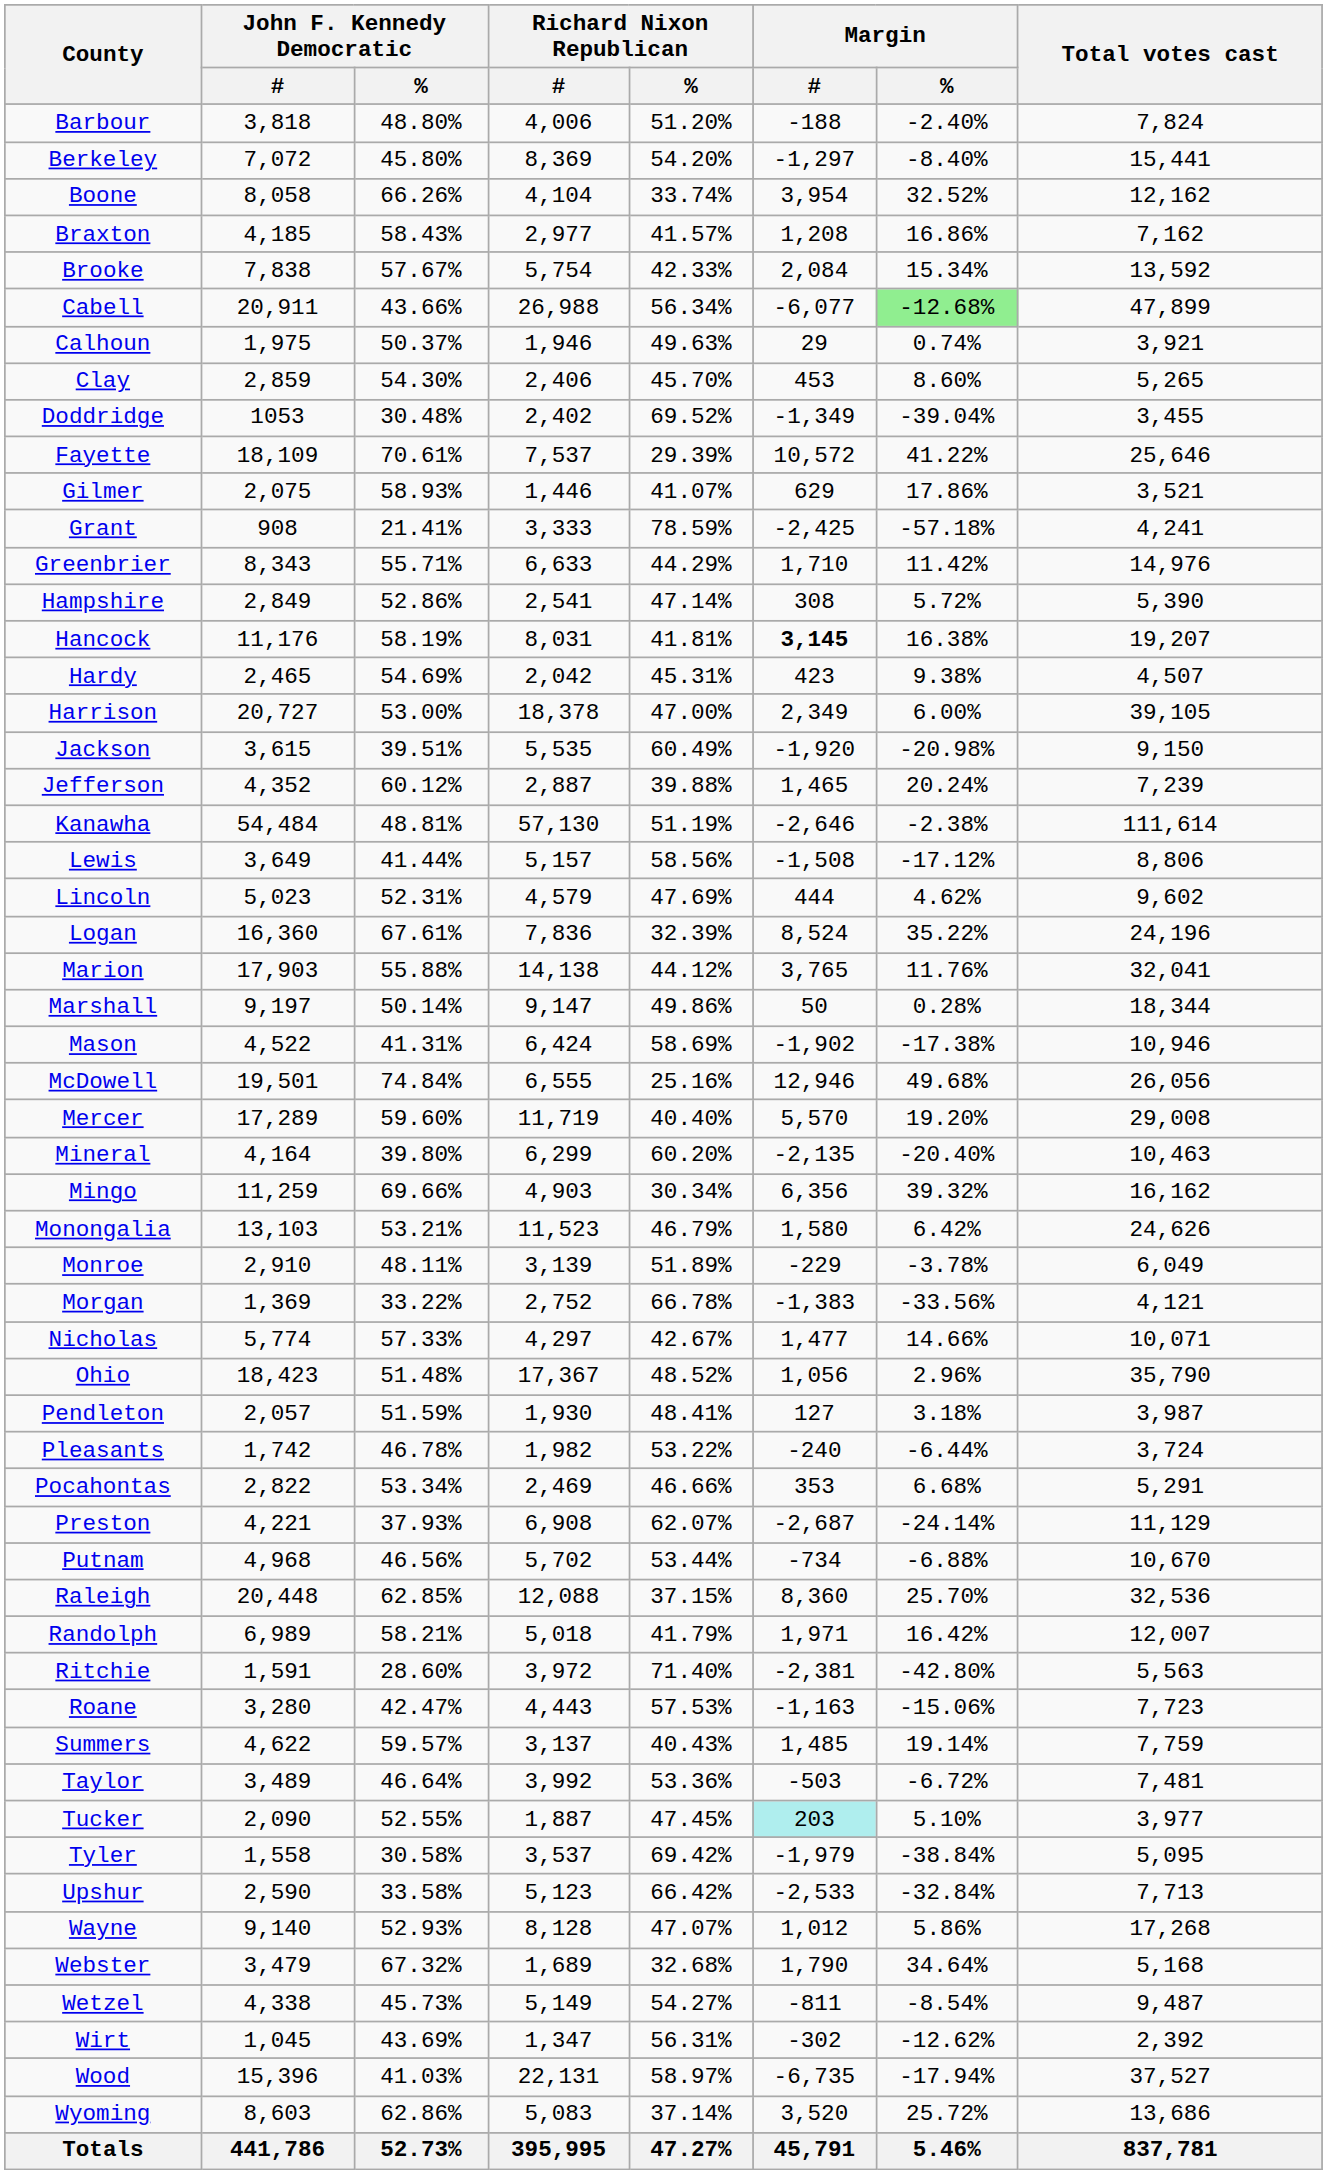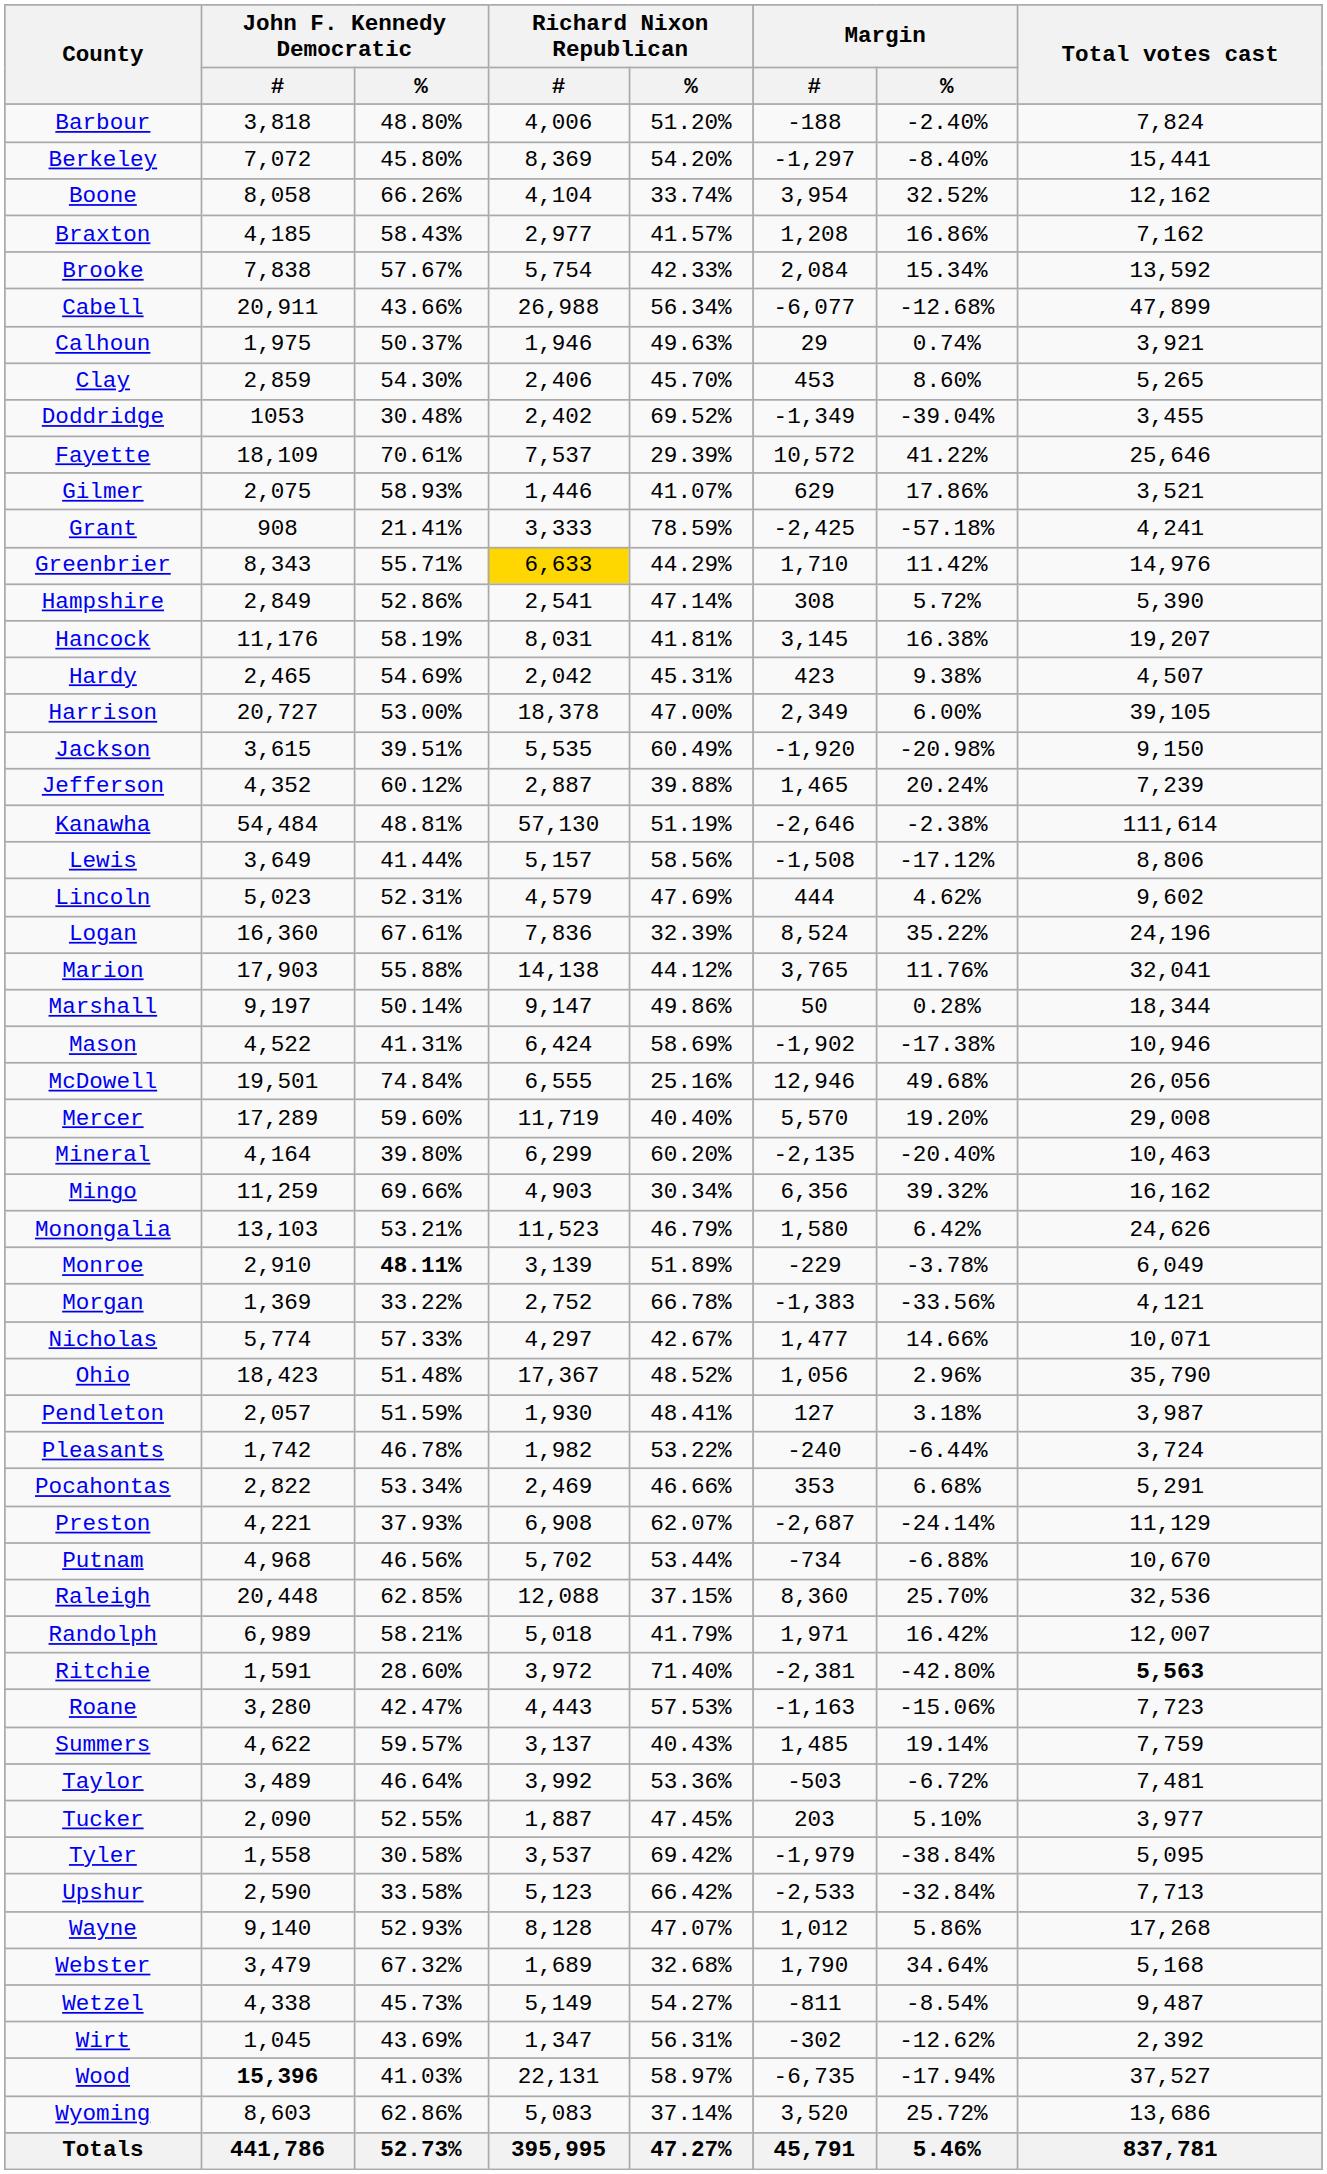(947, 307) lightgreen background -> (947, 307) no background
(559, 566) no background -> (559, 566) gold background
(814, 639) bold -> (814, 639) normal
(421, 1266) normal -> (421, 1266) bold
(1170, 1672) normal -> (1170, 1672) bold
(814, 1819) paleturquoise background -> (814, 1819) no background
(278, 2077) normal -> (278, 2077) bold
